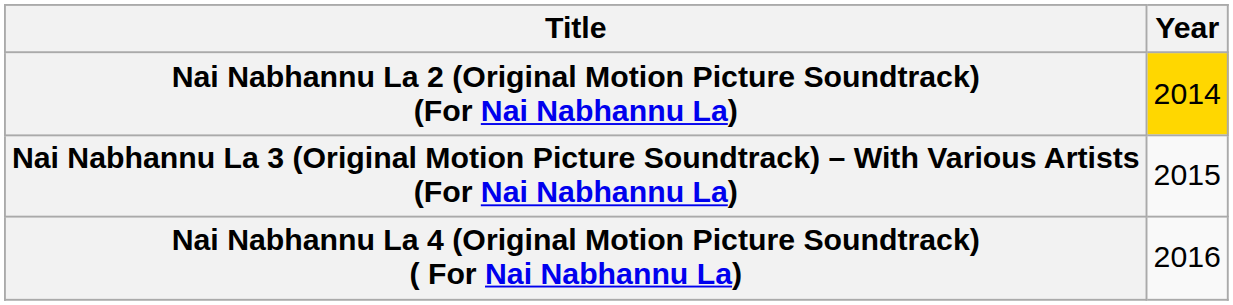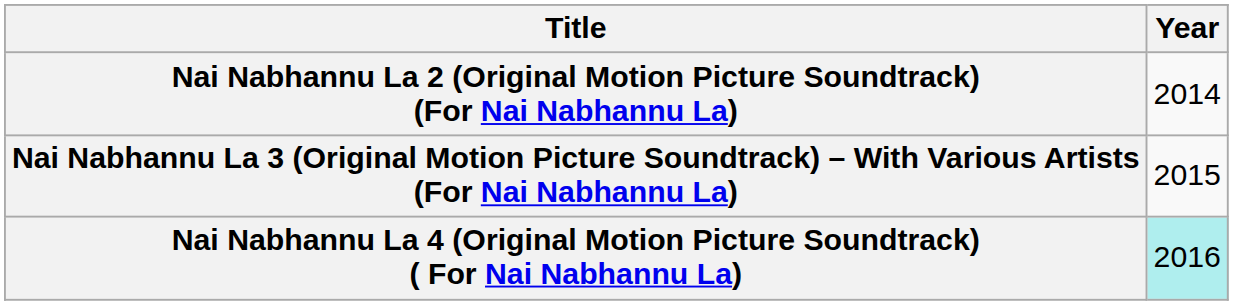(1187, 93) gold background -> (1187, 93) no background
(1187, 257) no background -> (1187, 257) paleturquoise background
